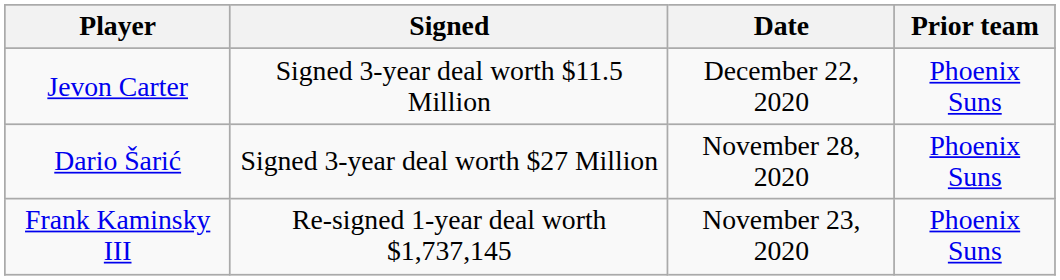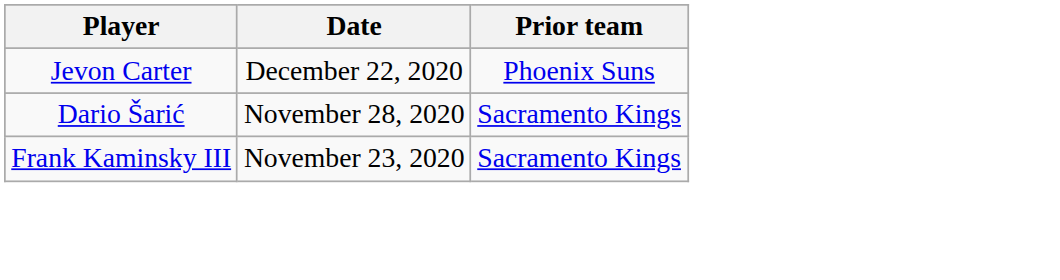- column: (449, 26)
(975, 160) Phoenix Suns -> (579, 114) Sacramento Kings
(975, 235) Phoenix Suns -> (579, 158) Sacramento Kings
